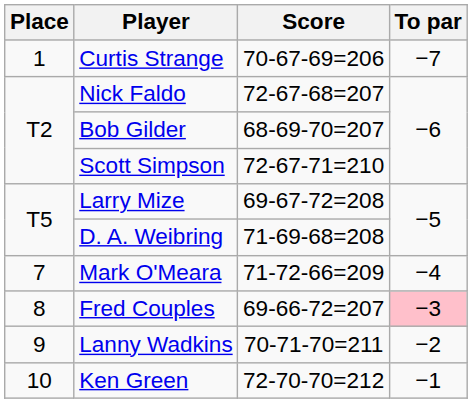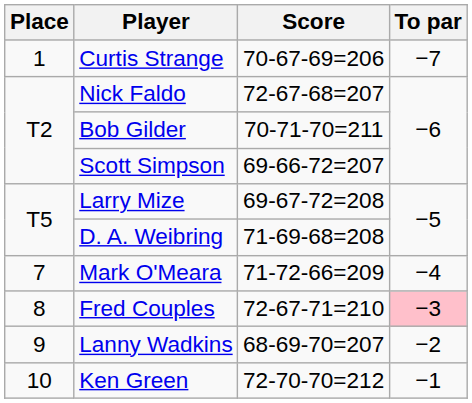(314, 129) 68-69-70=207 -> (314, 129) 70-71-70=211
(314, 165) 72-67-71=210 -> (314, 165) 69-66-72=207
(314, 308) 69-66-72=207 -> (314, 308) 72-67-71=210
(314, 344) 70-71-70=211 -> (314, 344) 68-69-70=207
